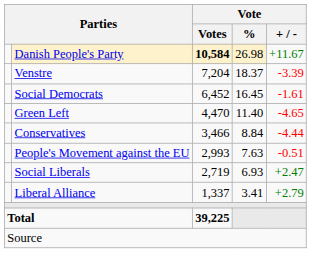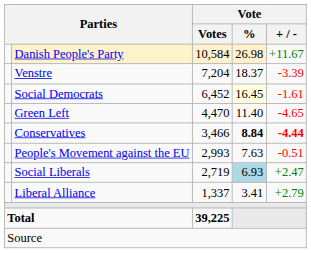(212, 53) bold -> (212, 53) normal
(249, 93) no background -> (249, 93) lightyellow background
(252, 133) normal -> (252, 133) bold
(291, 133) normal -> (291, 133) bold
(252, 172) no background -> (252, 172) lightblue background
